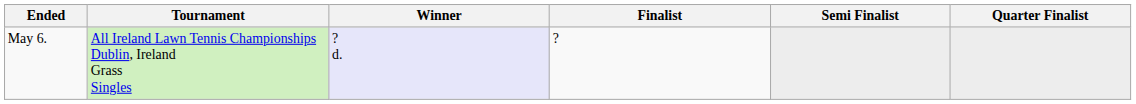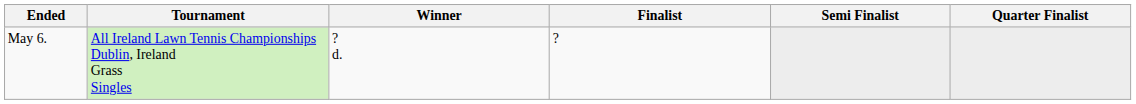(337, 46) lavender background -> (337, 46) no background
